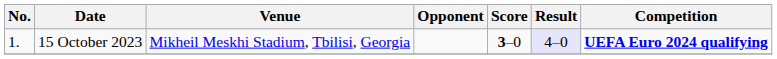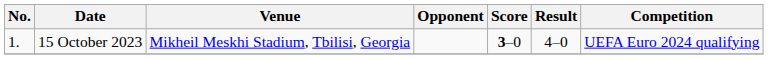(556, 41) lavender background -> (556, 41) no background
(676, 41) bold -> (672, 41) normal
